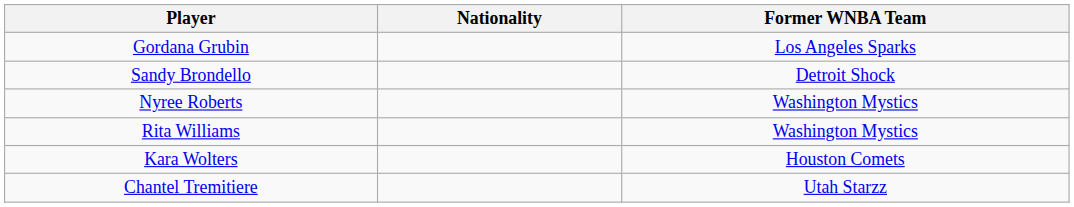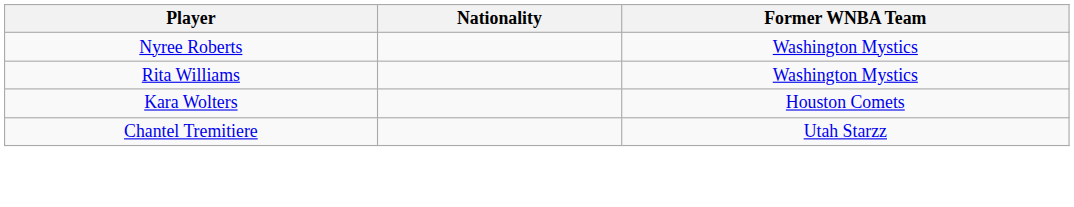- row: (191, 46)
- row: (191, 74)
